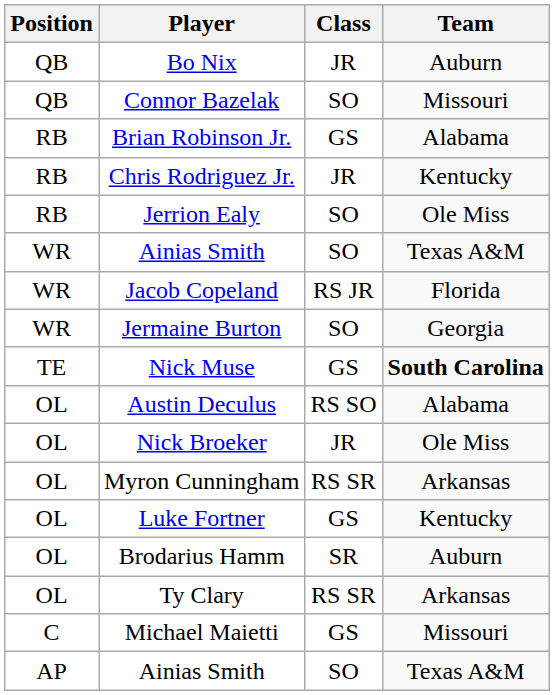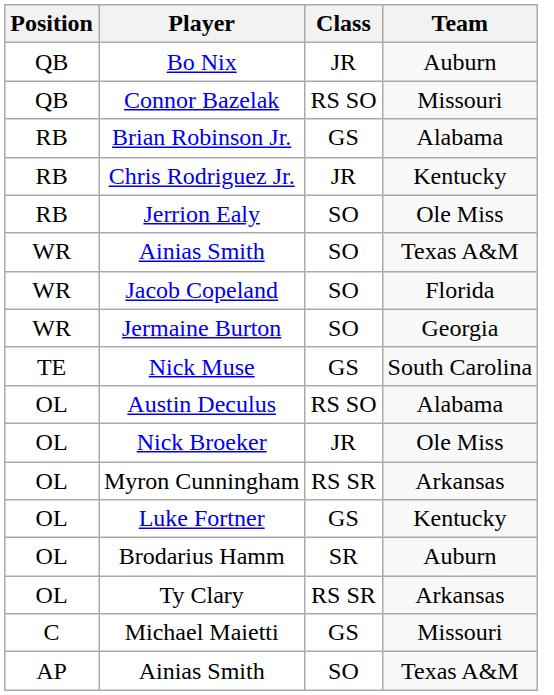(343, 99) SO -> (343, 99) RS SO
(343, 289) RS JR -> (343, 289) SO
(466, 366) bold -> (460, 366) normal
